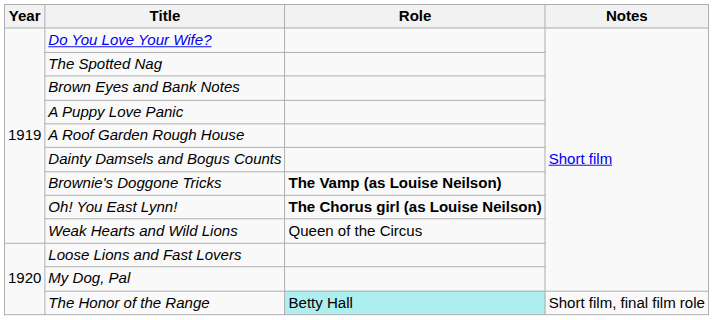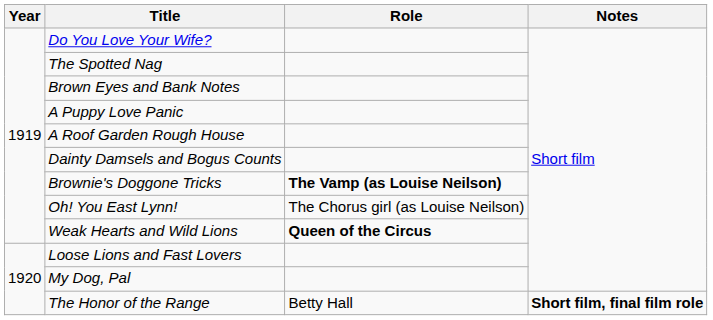(415, 207) bold -> (406, 207) normal
(355, 231) normal -> (360, 231) bold
(321, 302) paleturquoise background -> (321, 302) no background
(627, 302) normal -> (617, 302) bold
